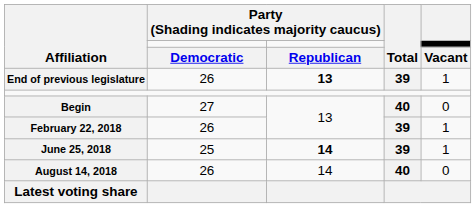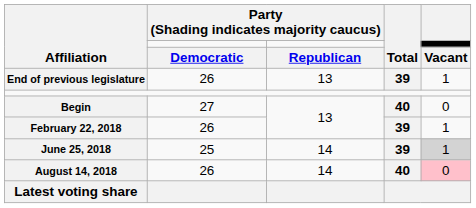(325, 79) bold -> (325, 79) normal
(325, 149) bold -> (325, 149) normal
(446, 149) no background -> (446, 149) lightgrey background
(446, 170) no background -> (446, 170) pink background
